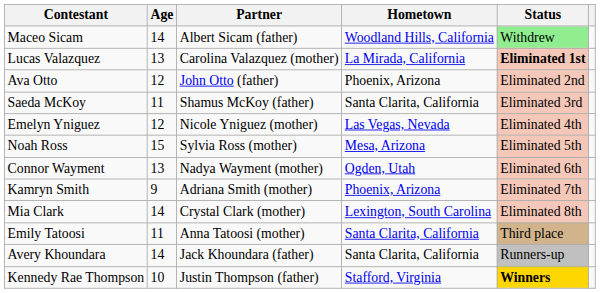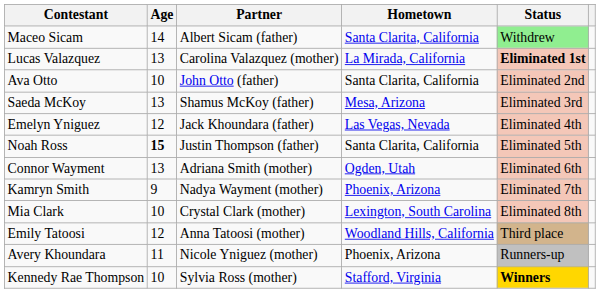(419, 37) Woodland Hills, California -> (412, 37) Santa Clarita, California
(157, 80) 12 -> (157, 80) 10
(393, 80) Phoenix, Arizona -> (412, 80) Santa Clarita, California
(157, 102) 11 -> (157, 102) 13
(412, 102) Santa Clarita, California -> (385, 102) Mesa, Arizona
(249, 124) Nicole Yniguez (mother) -> (247, 124) Jack Khoundara (father)
(157, 146) normal -> (157, 146) bold
(238, 146) Sylvia Ross (mother) -> (249, 146) Justin Thompson (father)
(385, 146) Mesa, Arizona -> (412, 146) Santa Clarita, California
(251, 168) Nadya Wayment (mother) -> (246, 168) Adriana Smith (mother)
(246, 189) Adriana Smith (mother) -> (251, 189) Nadya Wayment (mother)
(157, 211) 14 -> (157, 211) 10
(157, 233) 11 -> (157, 233) 12
(412, 233) Santa Clarita, California -> (419, 233) Woodland Hills, California
(157, 255) 14 -> (157, 255) 11
(247, 255) Jack Khoundara (father) -> (249, 255) Nicole Yniguez (mother)
(412, 255) Santa Clarita, California -> (393, 255) Phoenix, Arizona
(249, 277) Justin Thompson (father) -> (238, 277) Sylvia Ross (mother)
